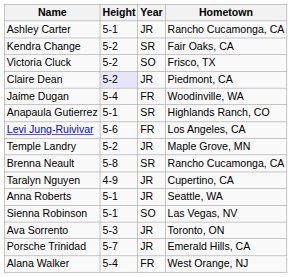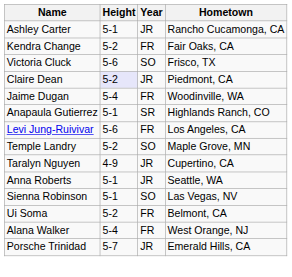(148, 46) SR -> (147, 46) FR
(110, 63) 5-2 -> (110, 63) 5-6
(147, 146) JR -> (148, 146) SO
- row: (41, 163)
+ row: (27, 213)
- row: (37, 230)
rows swapped: (46, 247) <-> (38, 264)
